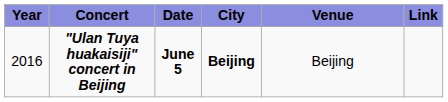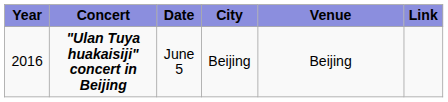(178, 61) bold -> (179, 61) normal
(231, 61) bold -> (229, 61) normal
